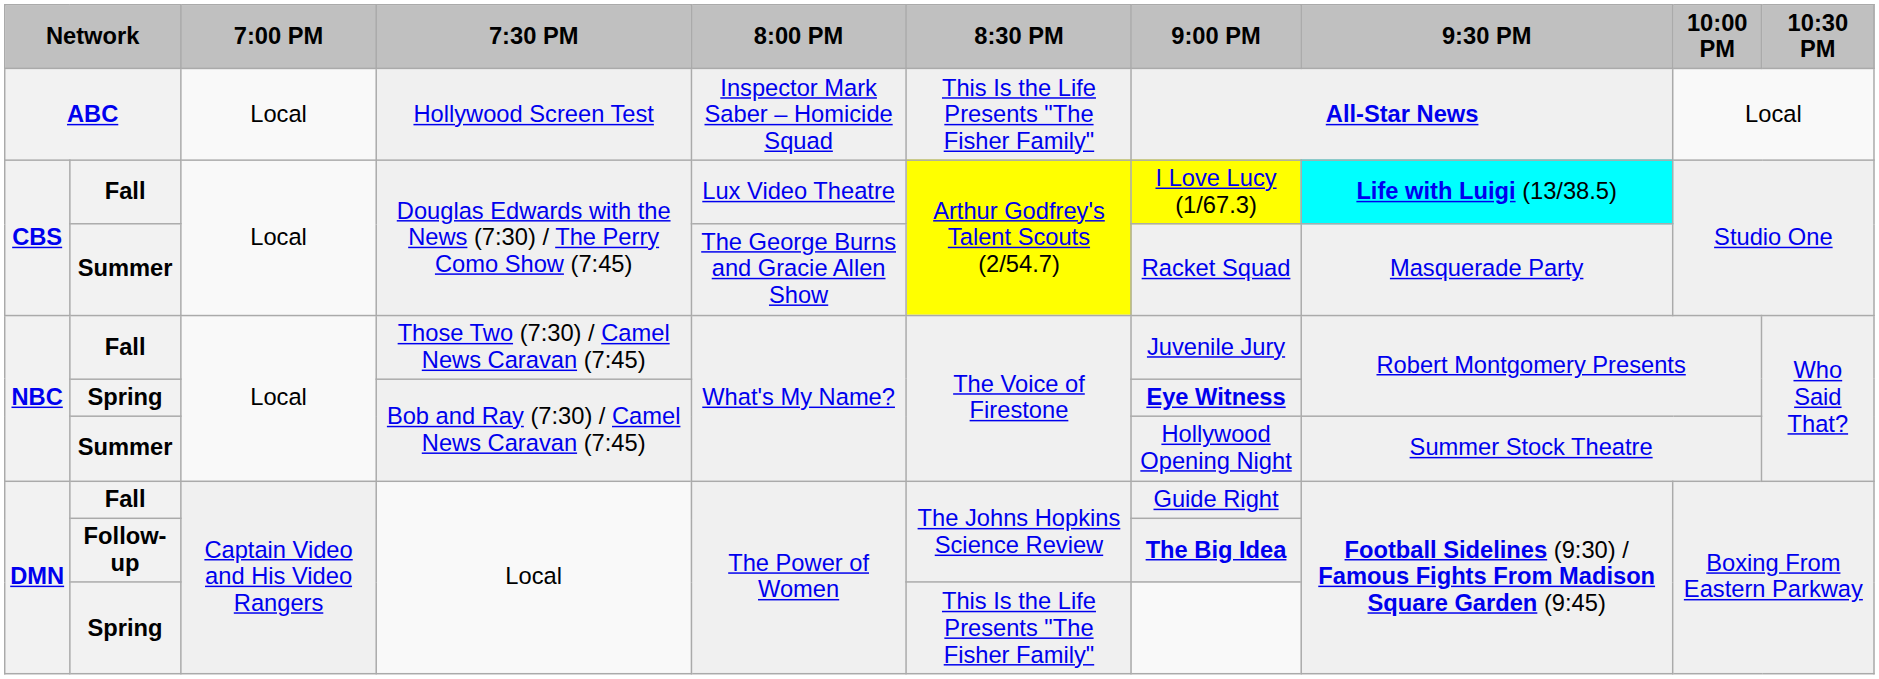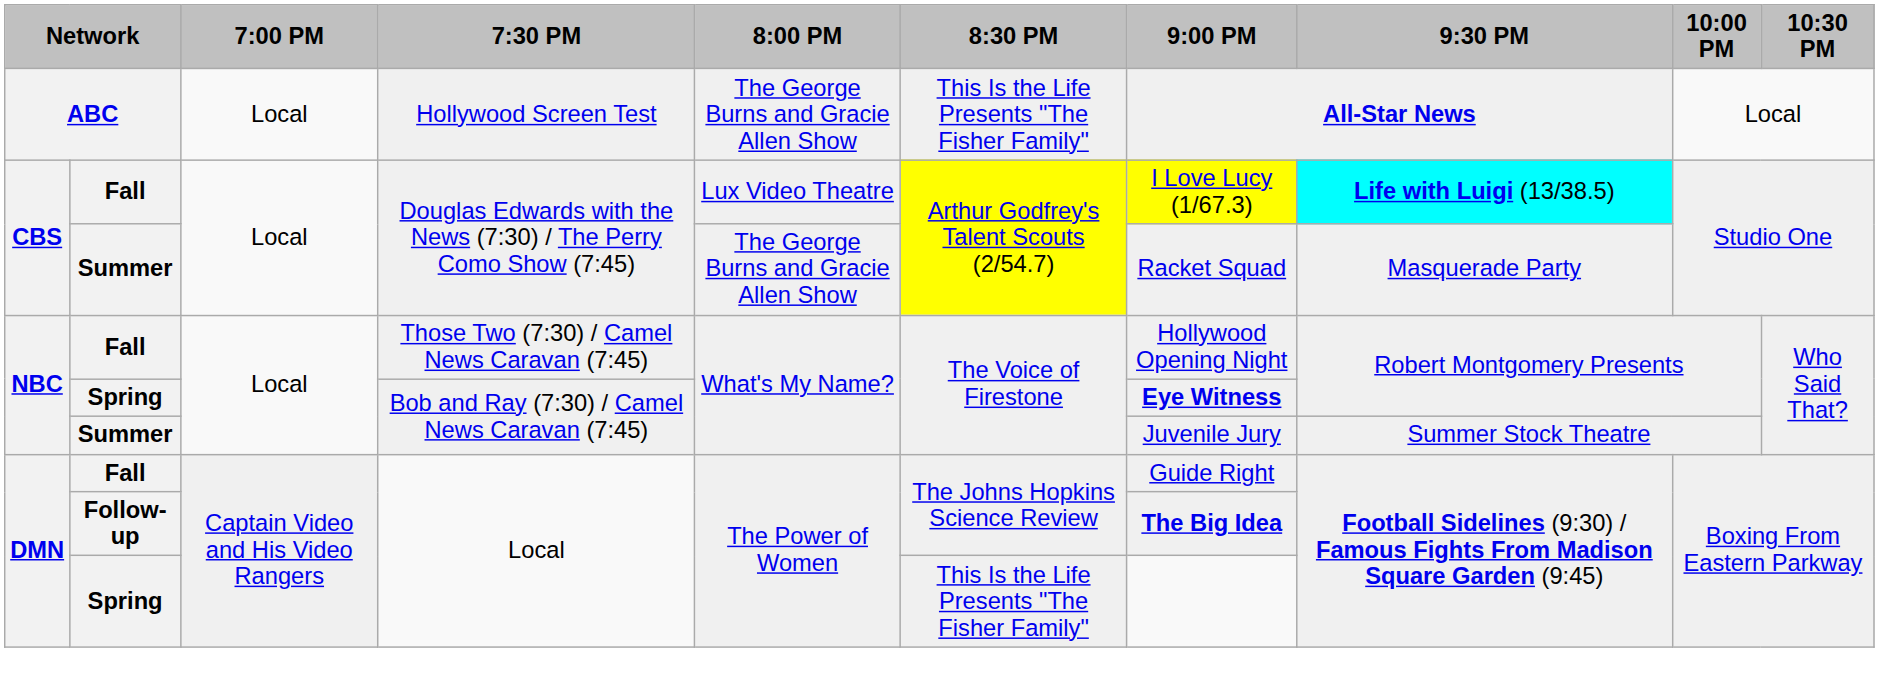(799, 114) Inspector Mark Saber – Homicide Squad -> (798, 114) The George Burns and Gracie Allen Show
(1216, 346) Juvenile Jury -> (1212, 346) Hollywood Opening Night
(1216, 448) Hollywood Opening Night -> (1212, 435) Juvenile Jury
